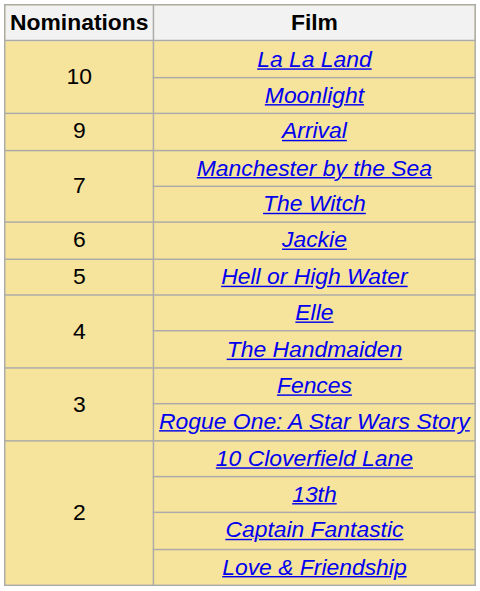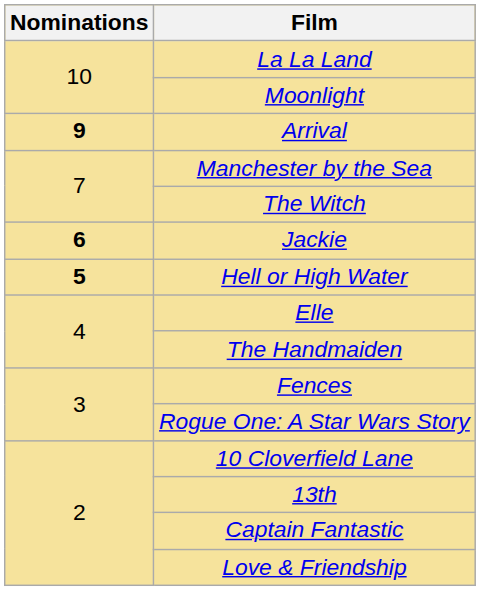(79, 131) normal -> (79, 131) bold
(79, 240) normal -> (79, 240) bold
(79, 276) normal -> (79, 276) bold
